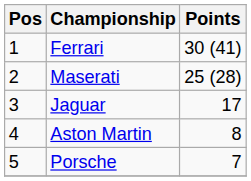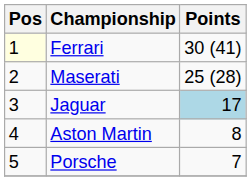(14, 48) no background -> (14, 48) lightyellow background
(231, 105) no background -> (231, 105) lightblue background
